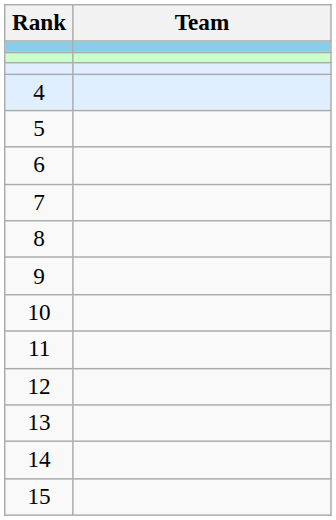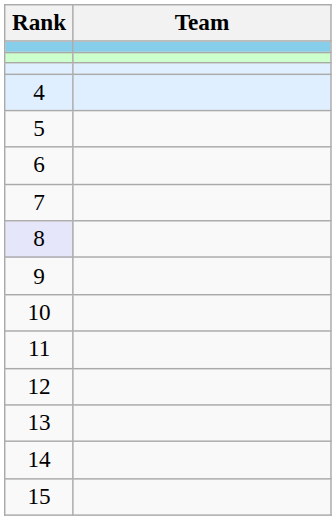(39, 238) no background -> (39, 238) lavender background
